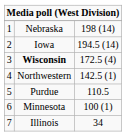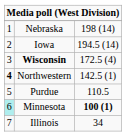(9, 76) normal -> (9, 76) bold
(9, 107) no background -> (9, 107) paleturquoise background
(98, 107) normal -> (98, 107) bold
